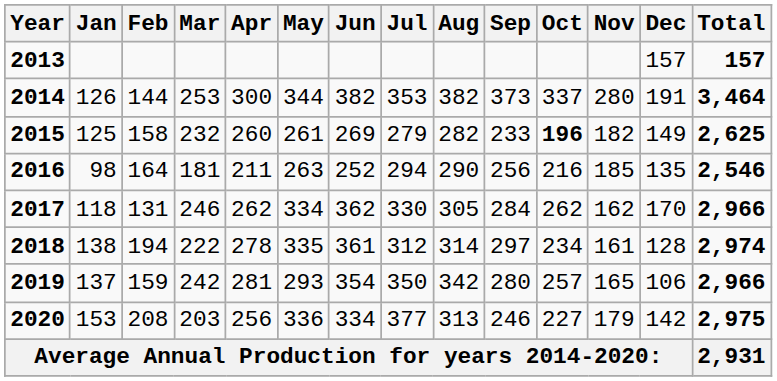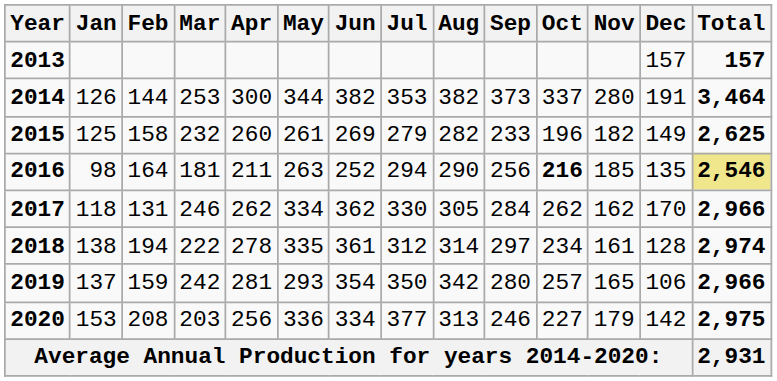(562, 135) bold -> (562, 135) normal
(562, 172) normal -> (562, 172) bold
(731, 172) no background -> (731, 172) khaki background
